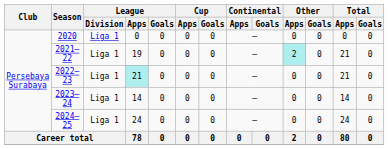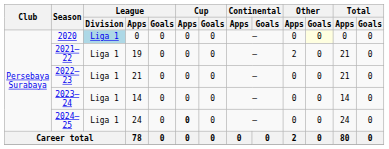(104, 37) no background -> (104, 37) lightblue background
(319, 37) no background -> (319, 37) lightyellow background
(294, 54) paleturquoise background -> (294, 54) no background
(137, 76) paleturquoise background -> (137, 76) no background
(187, 120) normal -> (187, 120) bold
